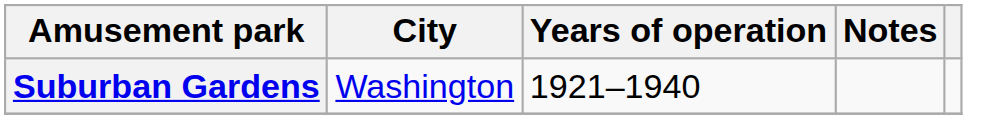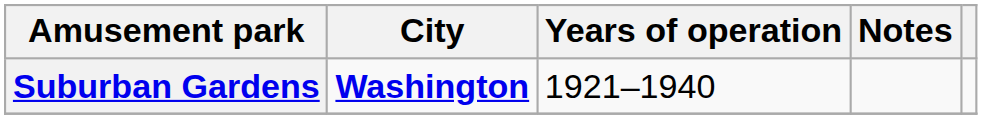(425, 85) normal -> (432, 85) bold
